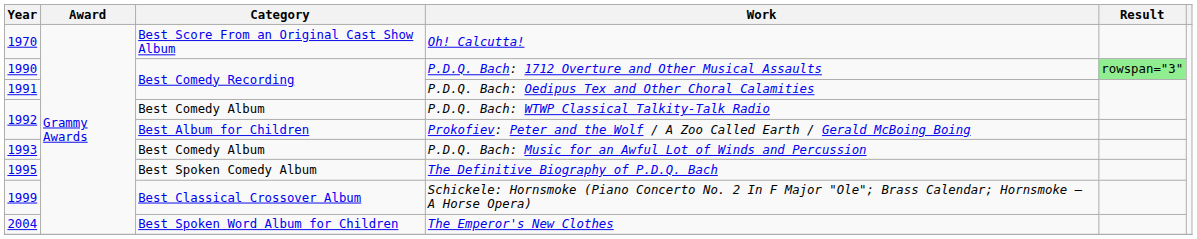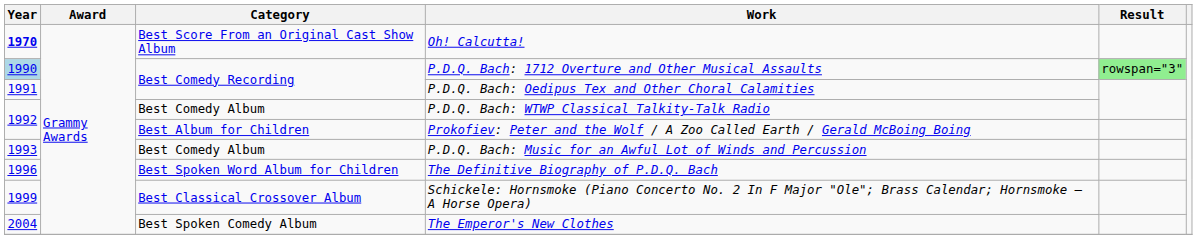(22, 42) normal -> (22, 42) bold
(22, 69) no background -> (22, 69) lightblue background
(22, 170) 1995 -> (22, 170) 1996
(227, 170) Best Spoken Comedy Album -> (268, 170) Best Spoken Word Album for Children
(268, 224) Best Spoken Word Album for Children -> (227, 224) Best Spoken Comedy Album
